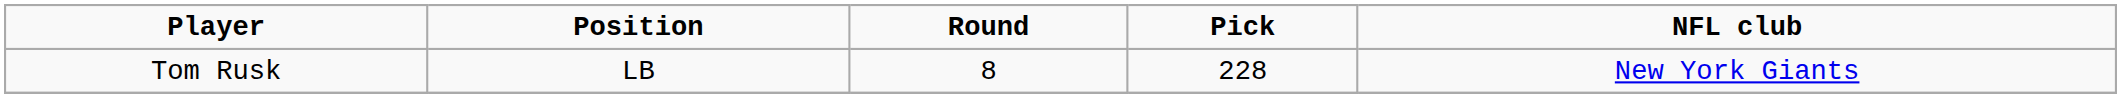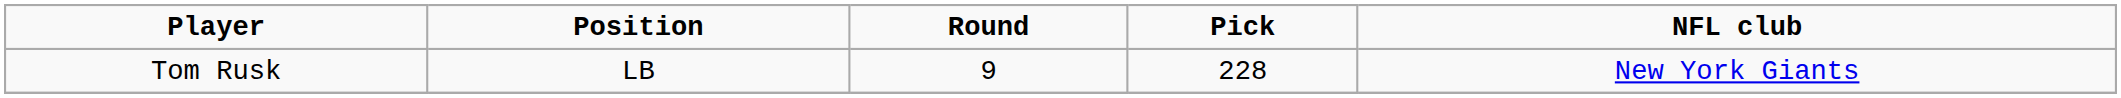(989, 71) 8 -> (989, 71) 9
